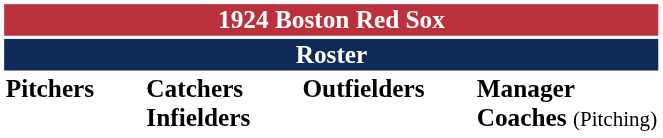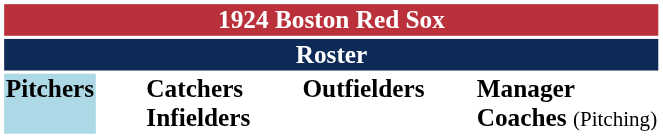(50, 89) no background -> (50, 89) lightblue background
